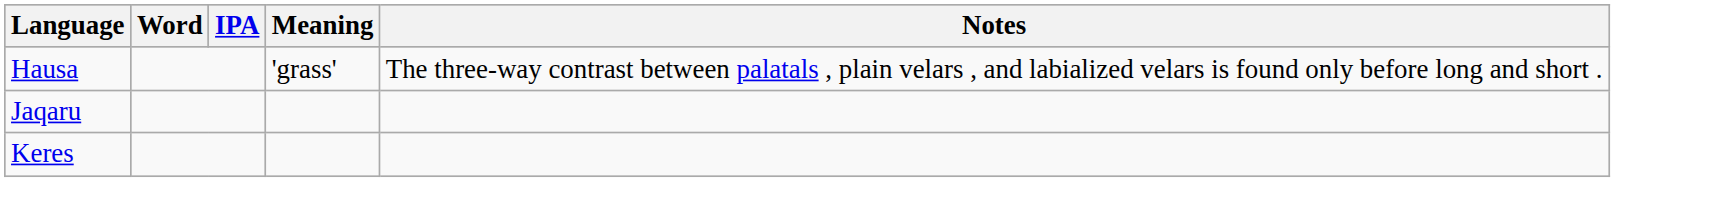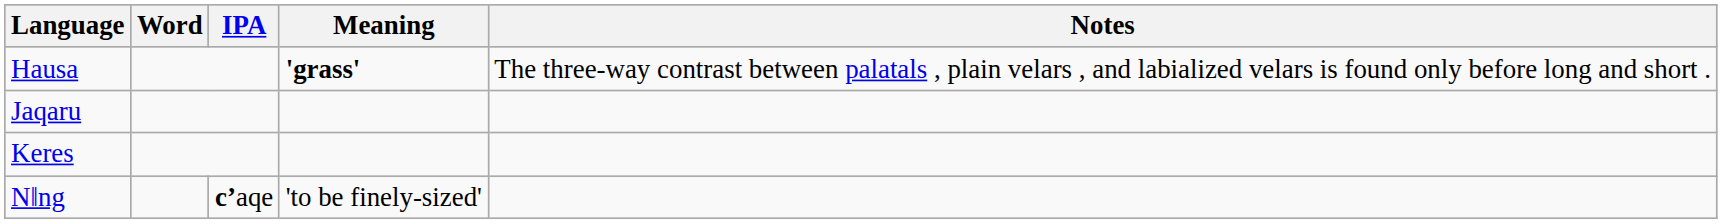(304, 68) normal -> (323, 68) bold
+ row: (38, 196)
